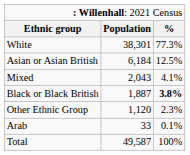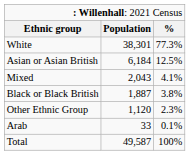(171, 93) bold -> (172, 93) normal
